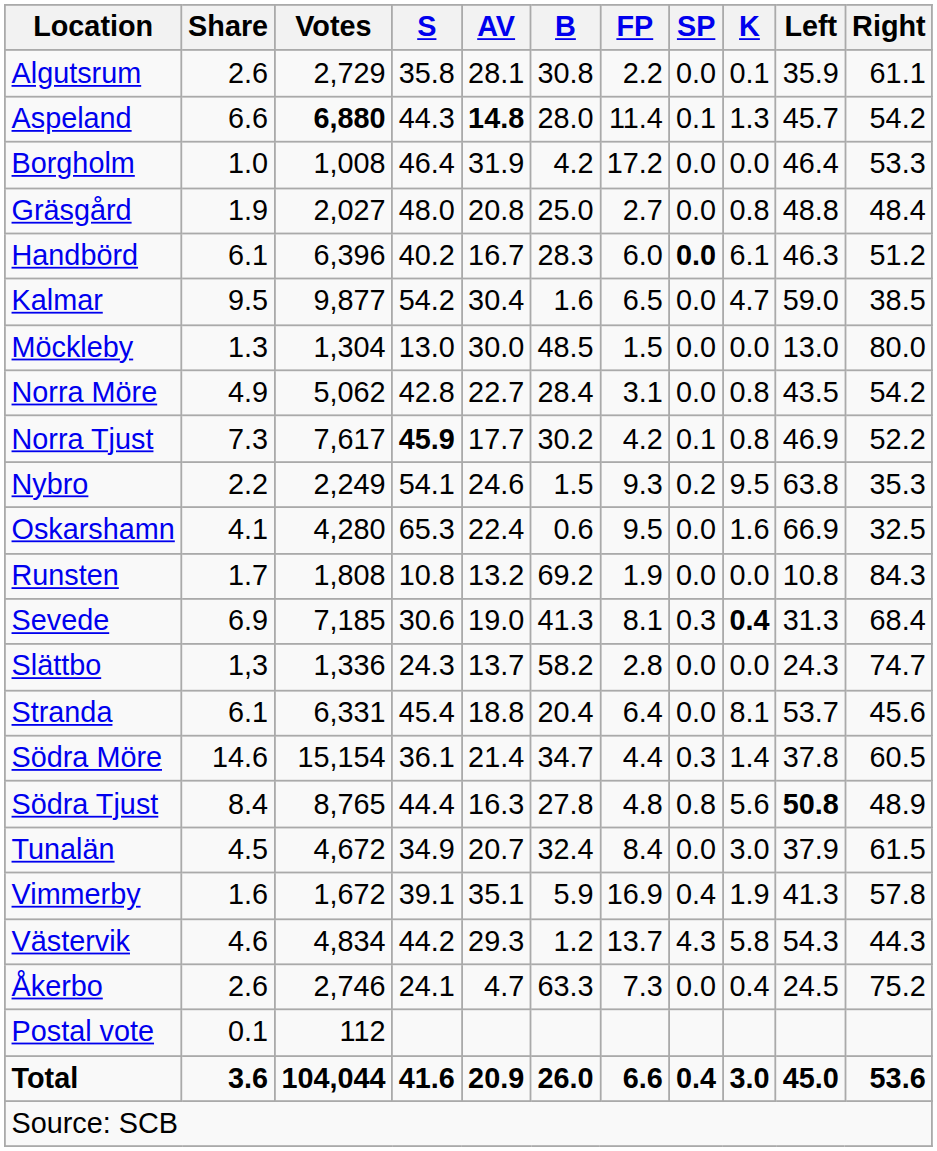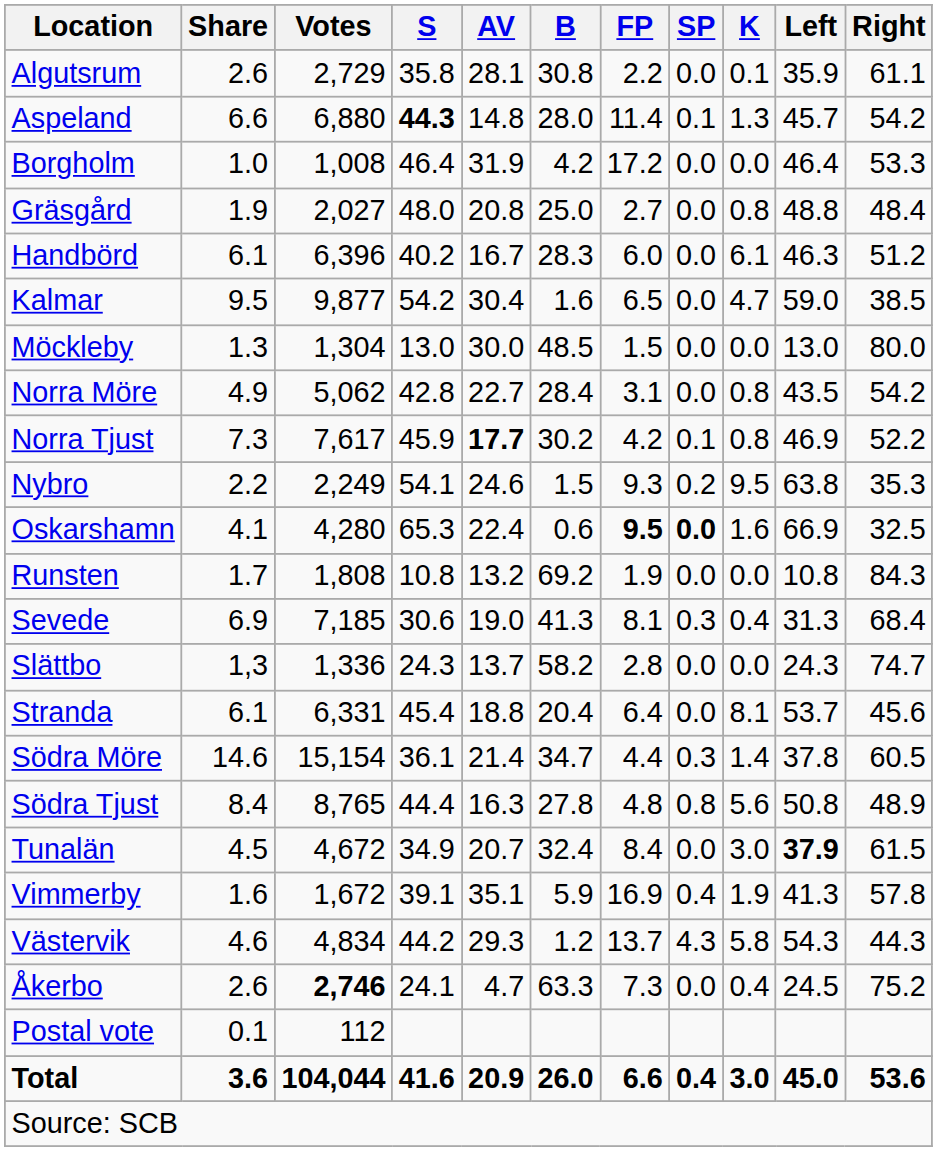(349, 118) bold -> (349, 118) normal
(427, 118) normal -> (427, 118) bold
(496, 118) bold -> (496, 118) normal
(696, 255) bold -> (696, 255) normal
(427, 438) bold -> (427, 438) normal
(496, 438) normal -> (496, 438) bold
(643, 529) normal -> (643, 529) bold
(696, 529) normal -> (696, 529) bold
(749, 621) bold -> (749, 621) normal
(811, 803) bold -> (811, 803) normal
(811, 849) normal -> (811, 849) bold
(349, 986) normal -> (349, 986) bold
